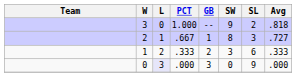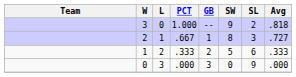(230, 52) 3 -> (230, 52) 5
(161, 65) lavender background -> (161, 65) no background
